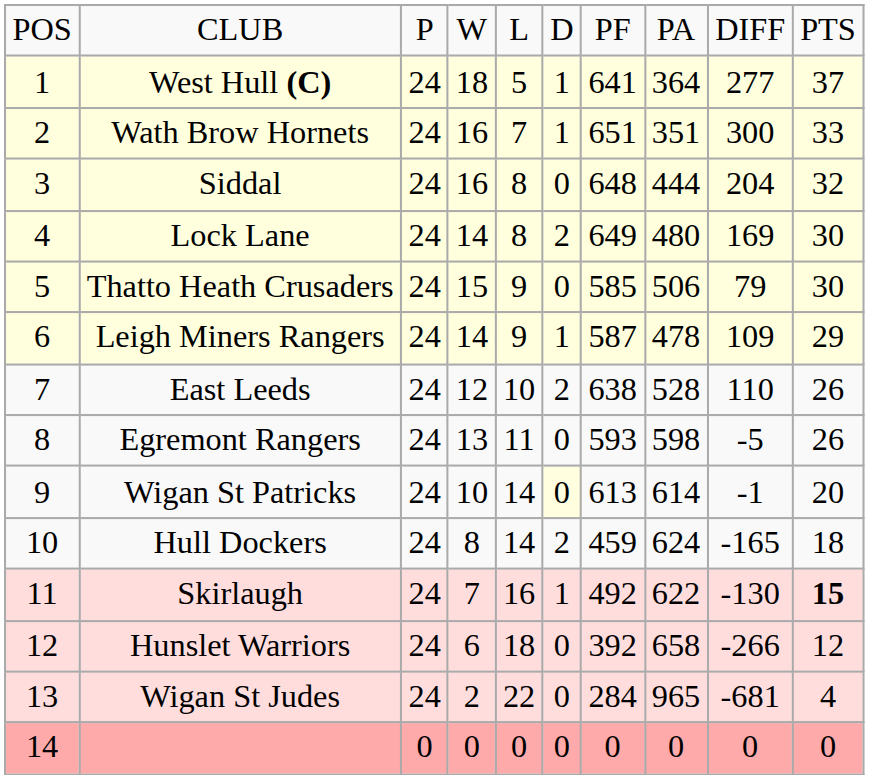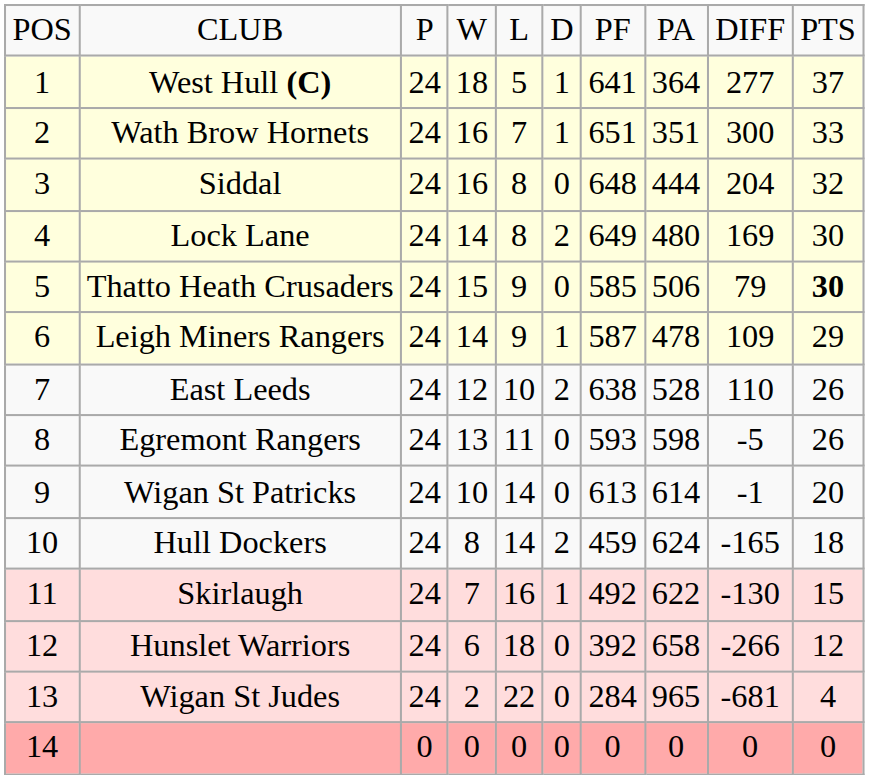(828, 286) normal -> (828, 286) bold
(562, 491) lightyellow background -> (562, 491) no background
(828, 593) bold -> (828, 593) normal
